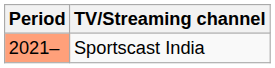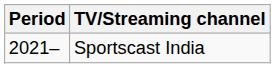(34, 47) lightsalmon background -> (34, 47) no background
